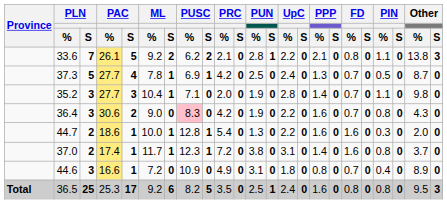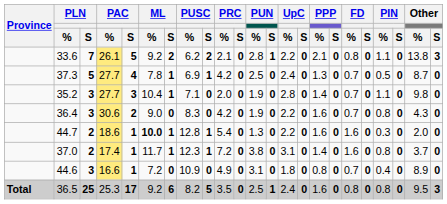(192, 113) pink background -> (192, 113) no background
(152, 132) normal -> (152, 132) bold
